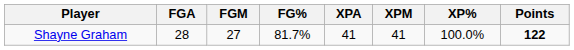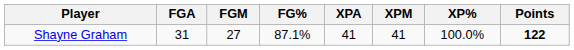(182, 34) 28 -> (182, 34) 31
(292, 34) 81.7% -> (292, 34) 87.1%
